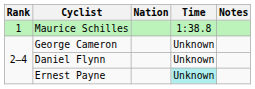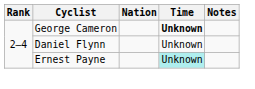- row: (82, 28)
(194, 44) normal -> (182, 28) bold
